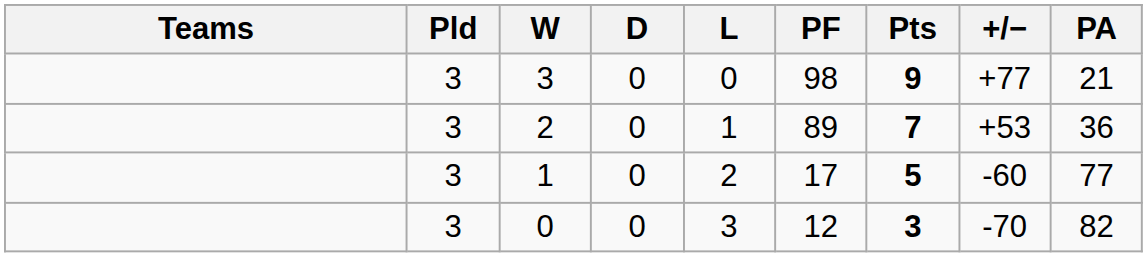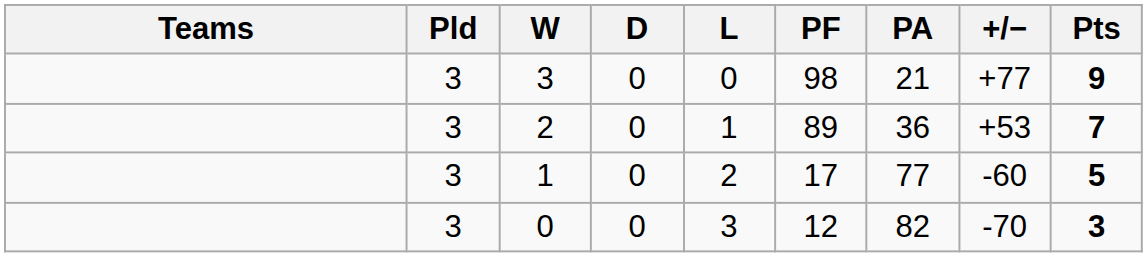columns swapped: (1097, 29) <-> (913, 29)
